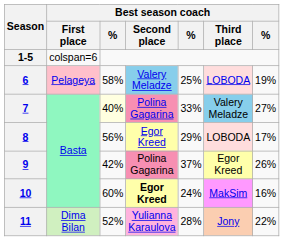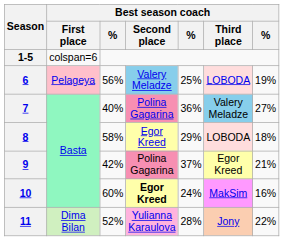(113, 80) 58% -> (113, 80) 56%
(113, 109) lightyellow background -> (113, 109) no background
(191, 109) 33% -> (191, 109) 36%
(113, 137) 56% -> (113, 137) 58%
(266, 137) 17% -> (266, 137) 18%
(266, 165) 26% -> (266, 165) 21%
